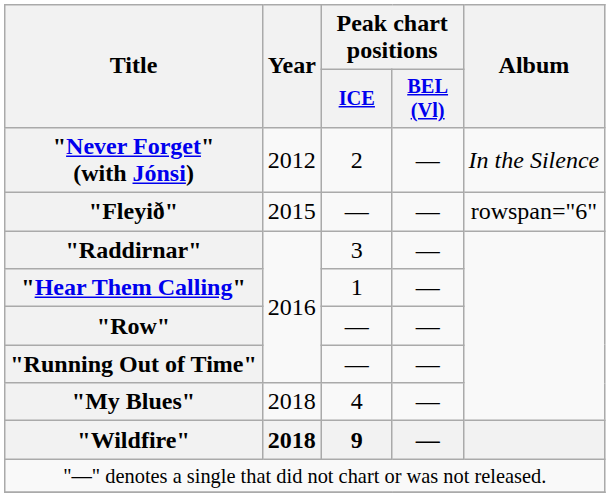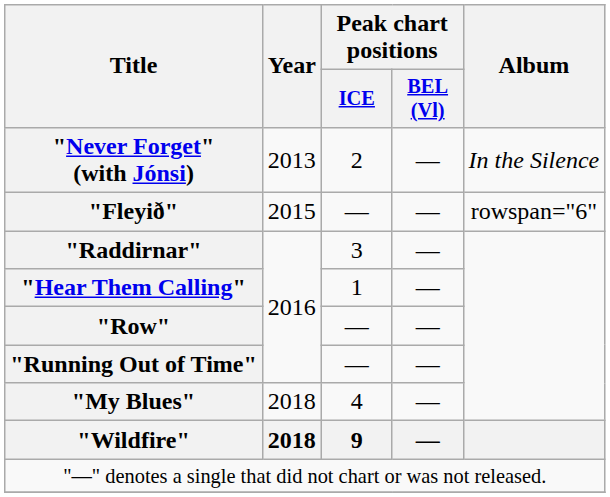(292, 159) 2012 -> (292, 159) 2013
